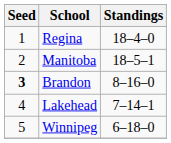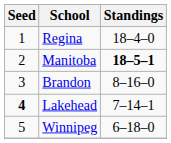(134, 60) normal -> (134, 60) bold
(22, 82) bold -> (22, 82) normal
(22, 104) normal -> (22, 104) bold
